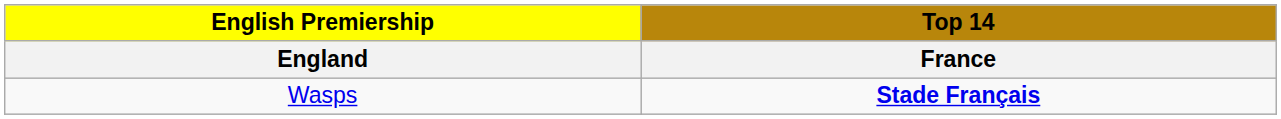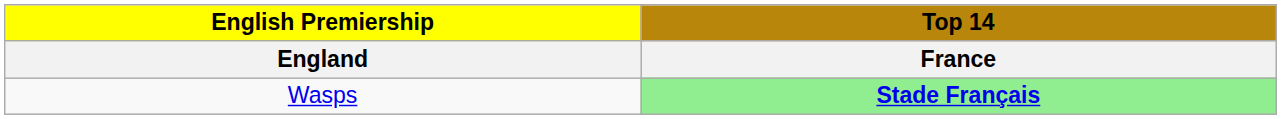(958, 95) no background -> (958, 95) lightgreen background
